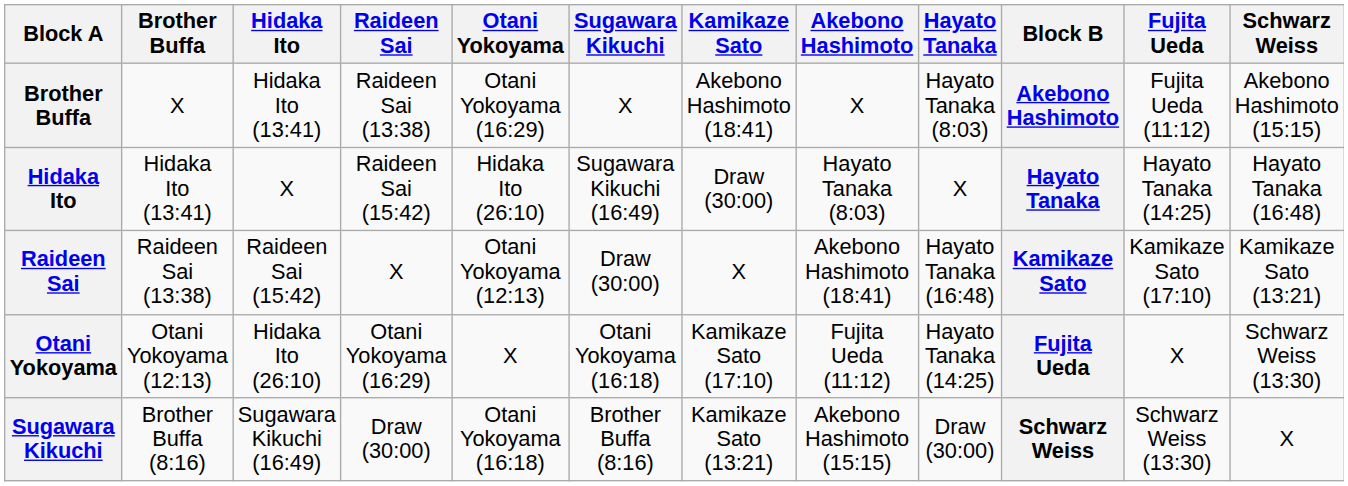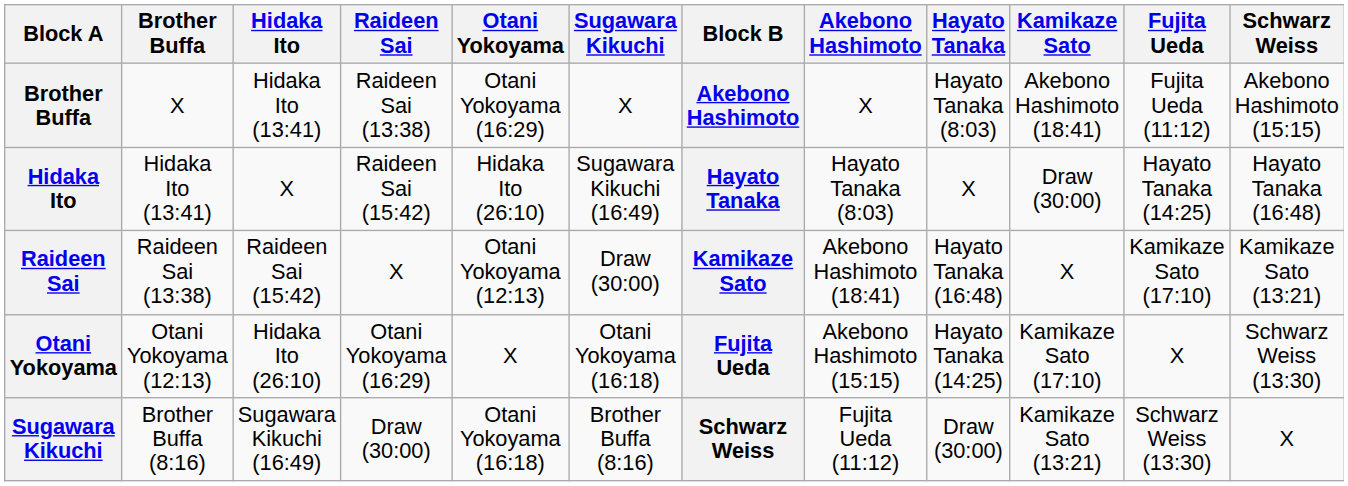columns swapped: (1063, 33) <-> (739, 33)
(857, 355) Fujita Ueda (11:12) -> (865, 355) Akebono Hashimoto (15:15)
(857, 439) Akebono Hashimoto (15:15) -> (865, 439) Fujita Ueda (11:12)
